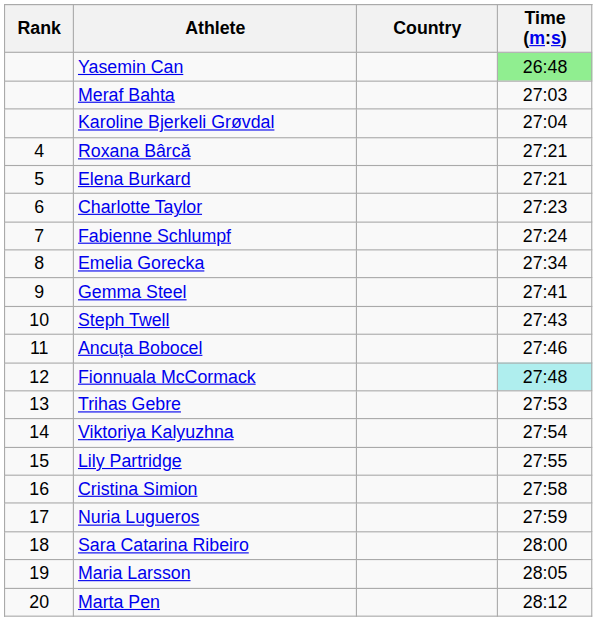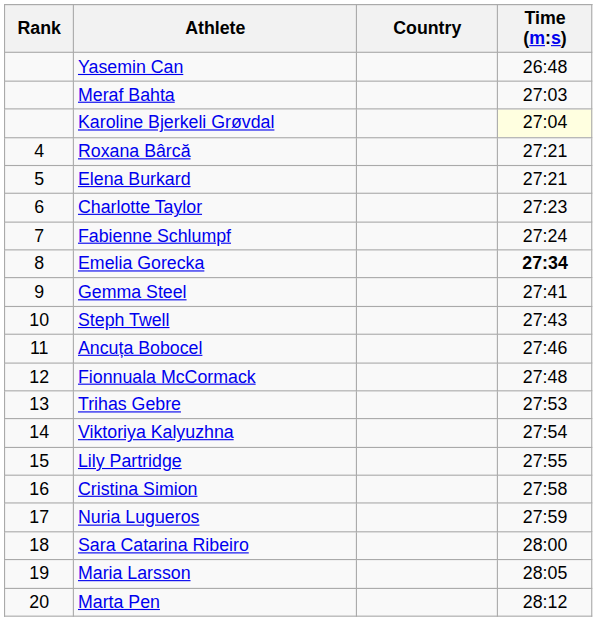(545, 66) lightgreen background -> (545, 66) no background
(545, 123) no background -> (545, 123) lightyellow background
(545, 263) normal -> (545, 263) bold
(545, 376) paleturquoise background -> (545, 376) no background
